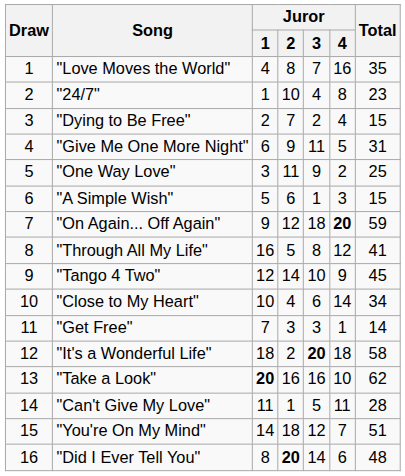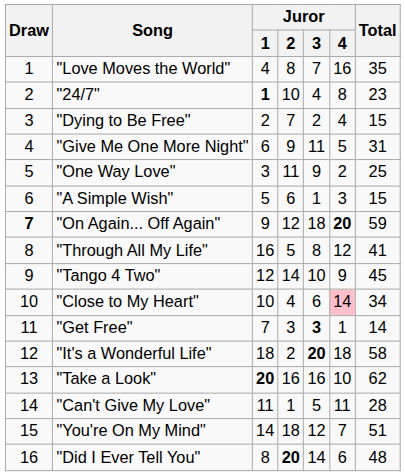(265, 95) normal -> (265, 95) bold
(29, 224) normal -> (29, 224) bold
(342, 302) no background -> (342, 302) pink background
(317, 328) normal -> (317, 328) bold
